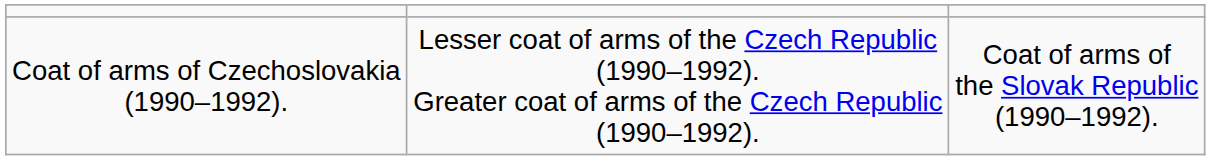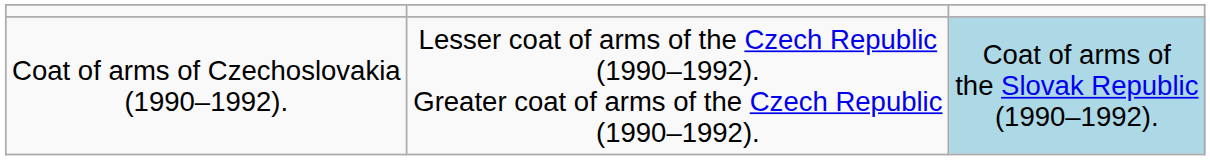(1077, 85) no background -> (1077, 85) lightblue background
